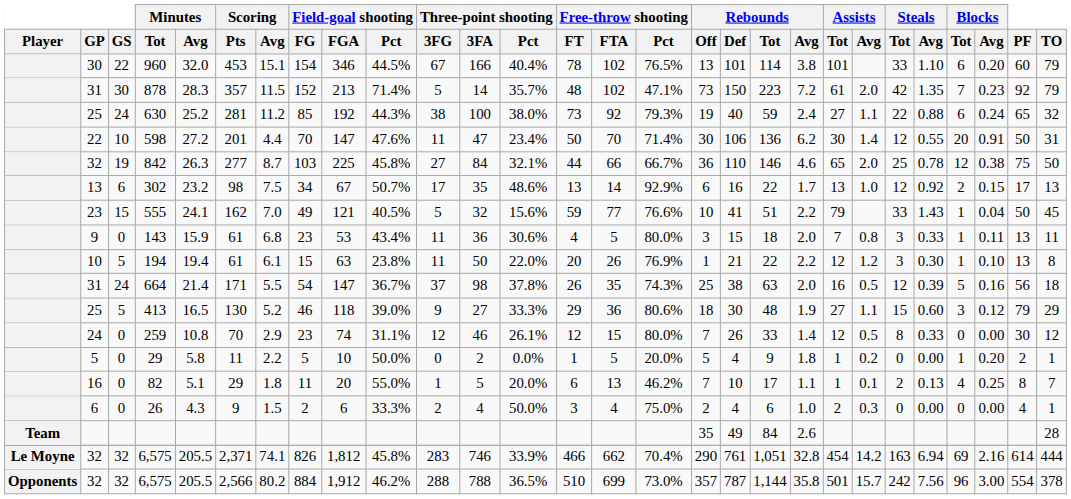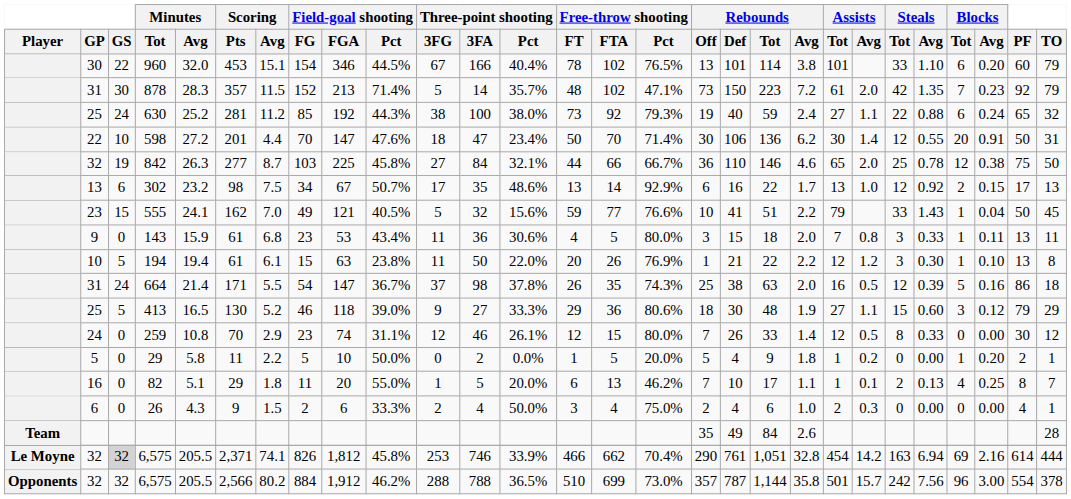(438, 139) 11 -> (438, 139) 18
(1022, 286) 56 -> (1022, 286) 86
(122, 457) no background -> (122, 457) lightgrey background
(438, 457) 283 -> (438, 457) 253
